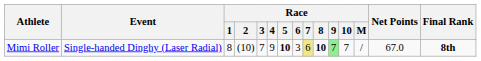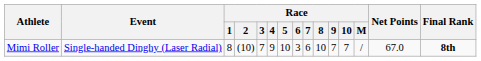(285, 48) bold -> (285, 48) normal
(308, 48) khaki background -> (308, 48) no background
(321, 48) bold -> (321, 48) normal
(334, 48) lightgreen background -> (334, 48) no background
